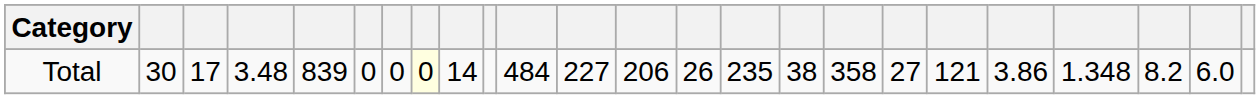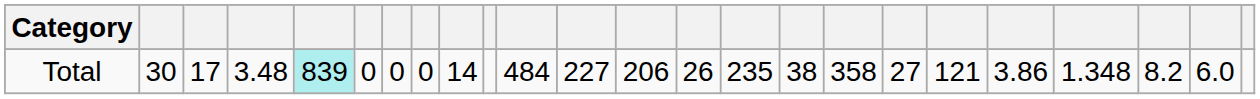(324, 72) no background -> (324, 72) paleturquoise background
(426, 72) lightyellow background -> (426, 72) no background
